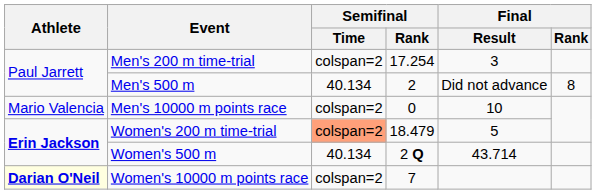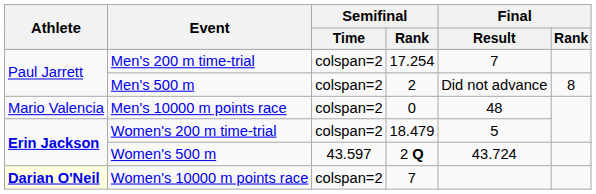(494, 62) 3 -> (494, 62) 7
(349, 85) 40.134 -> (349, 85) colspan=2
(494, 108) 10 -> (494, 108) 48
(349, 131) lightsalmon background -> (349, 131) no background
(349, 154) 40.134 -> (349, 154) 43.597
(494, 154) 43.714 -> (494, 154) 43.724
